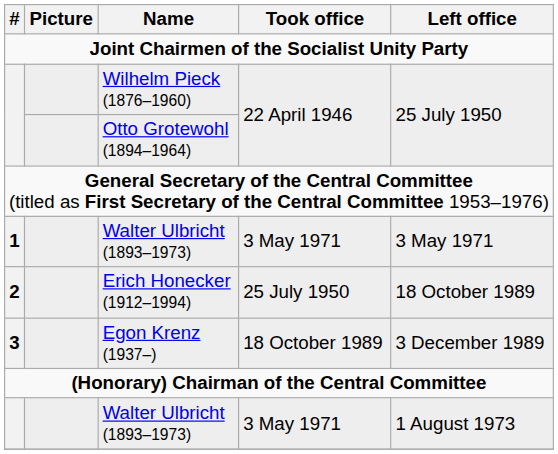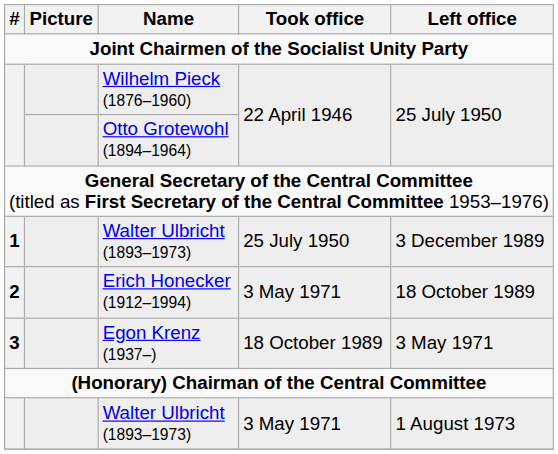(292, 241) 3 May 1971 -> (296, 241) 25 July 1950
(444, 241) 3 May 1971 -> (470, 241) 3 December 1989
(296, 292) 25 July 1950 -> (292, 292) 3 May 1971
(470, 342) 3 December 1989 -> (444, 342) 3 May 1971
